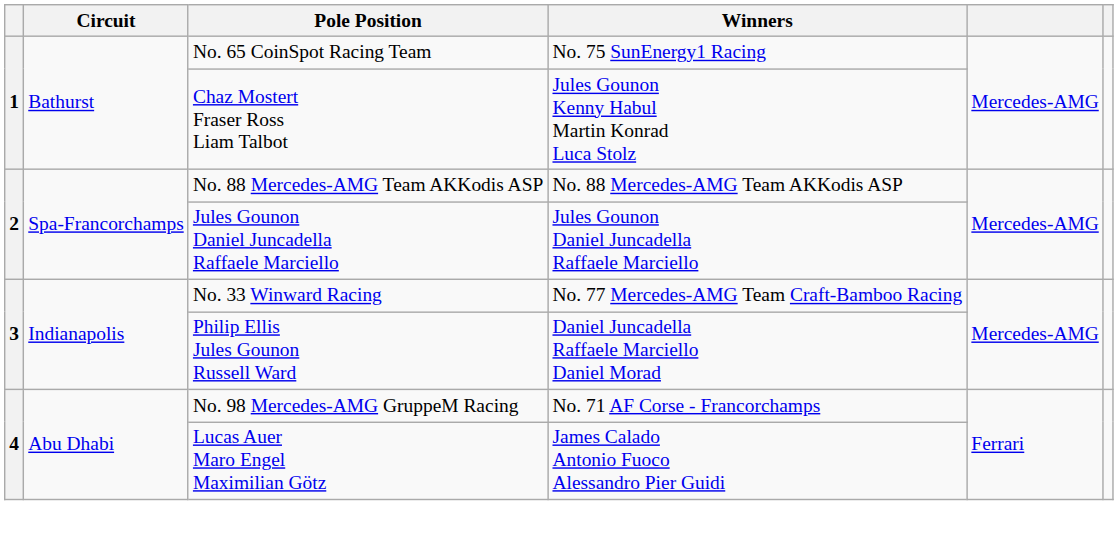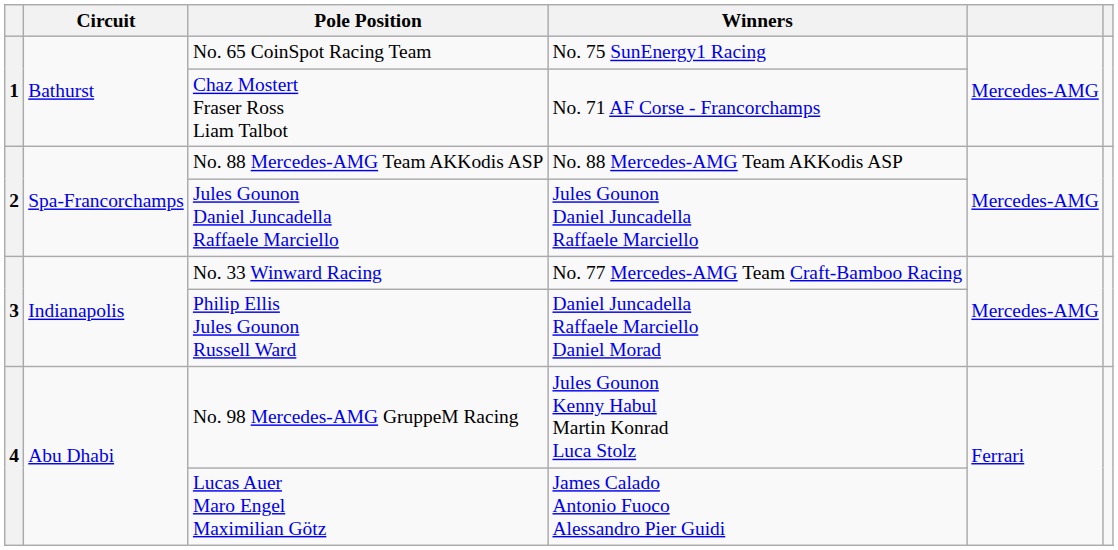(611, 118) Jules Gounon Kenny Habul Martin Konrad Luca Stolz -> (686, 107) No. 71 AF Corse - Francorchamps
(686, 404) No. 71 AF Corse - Francorchamps -> (611, 416) Jules Gounon Kenny Habul Martin Konrad Luca Stolz
